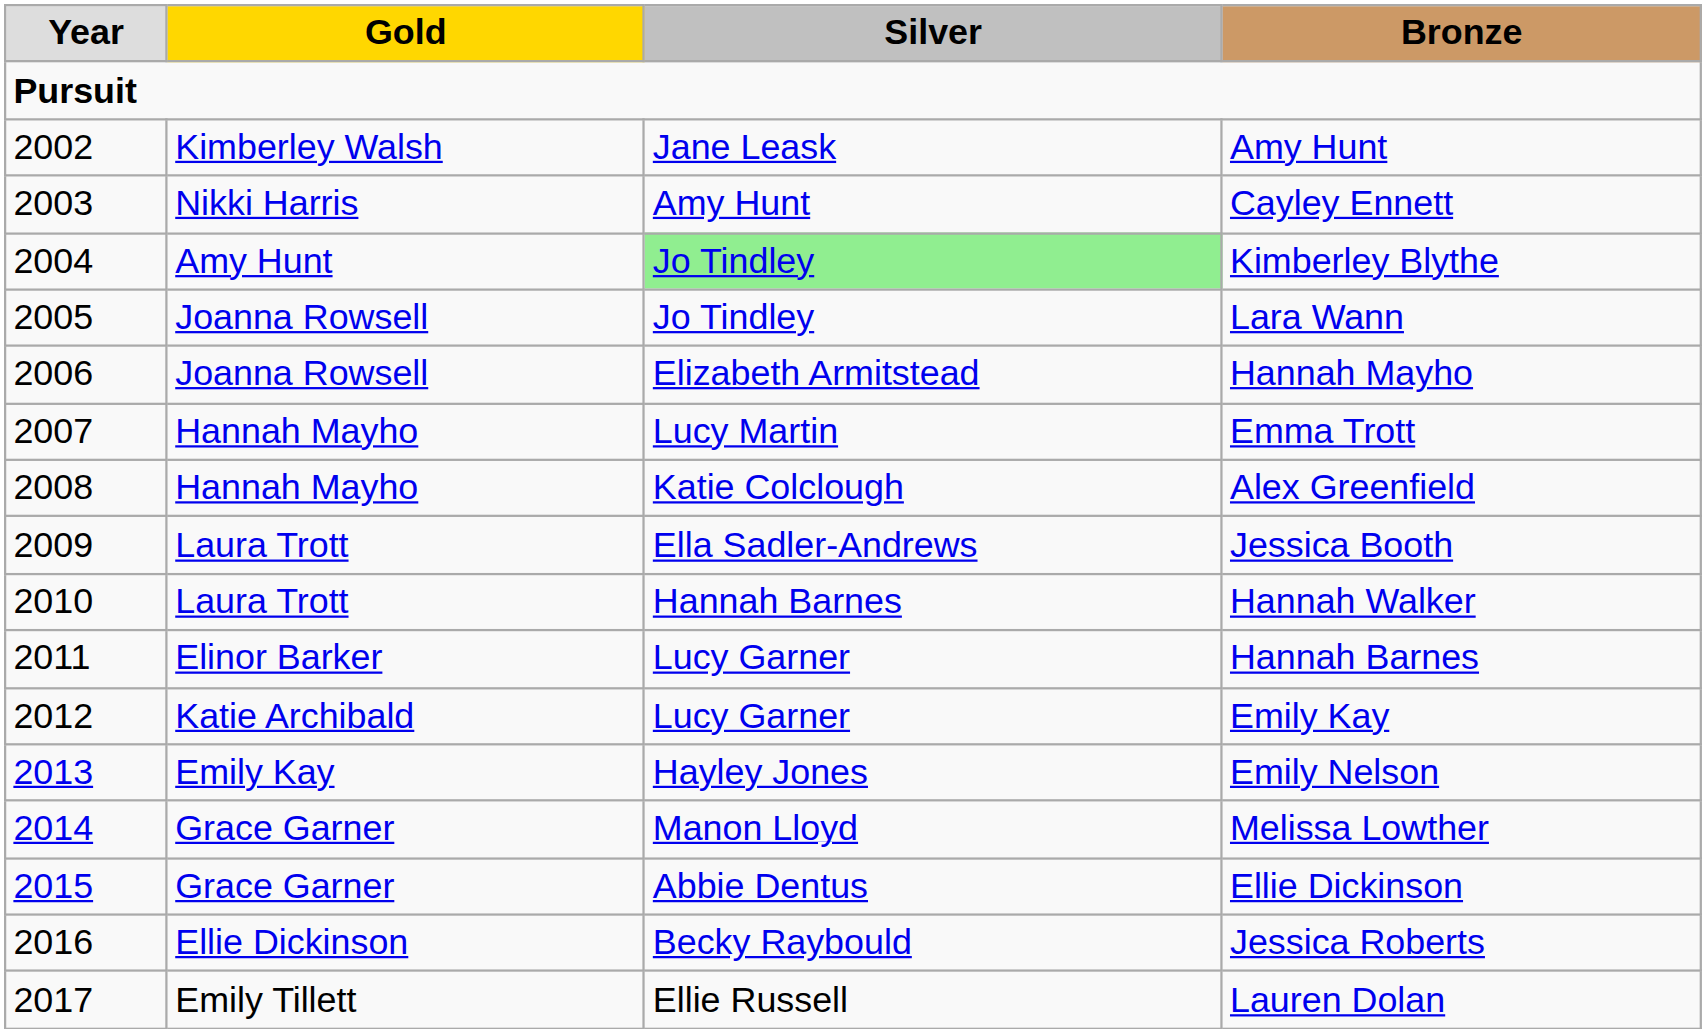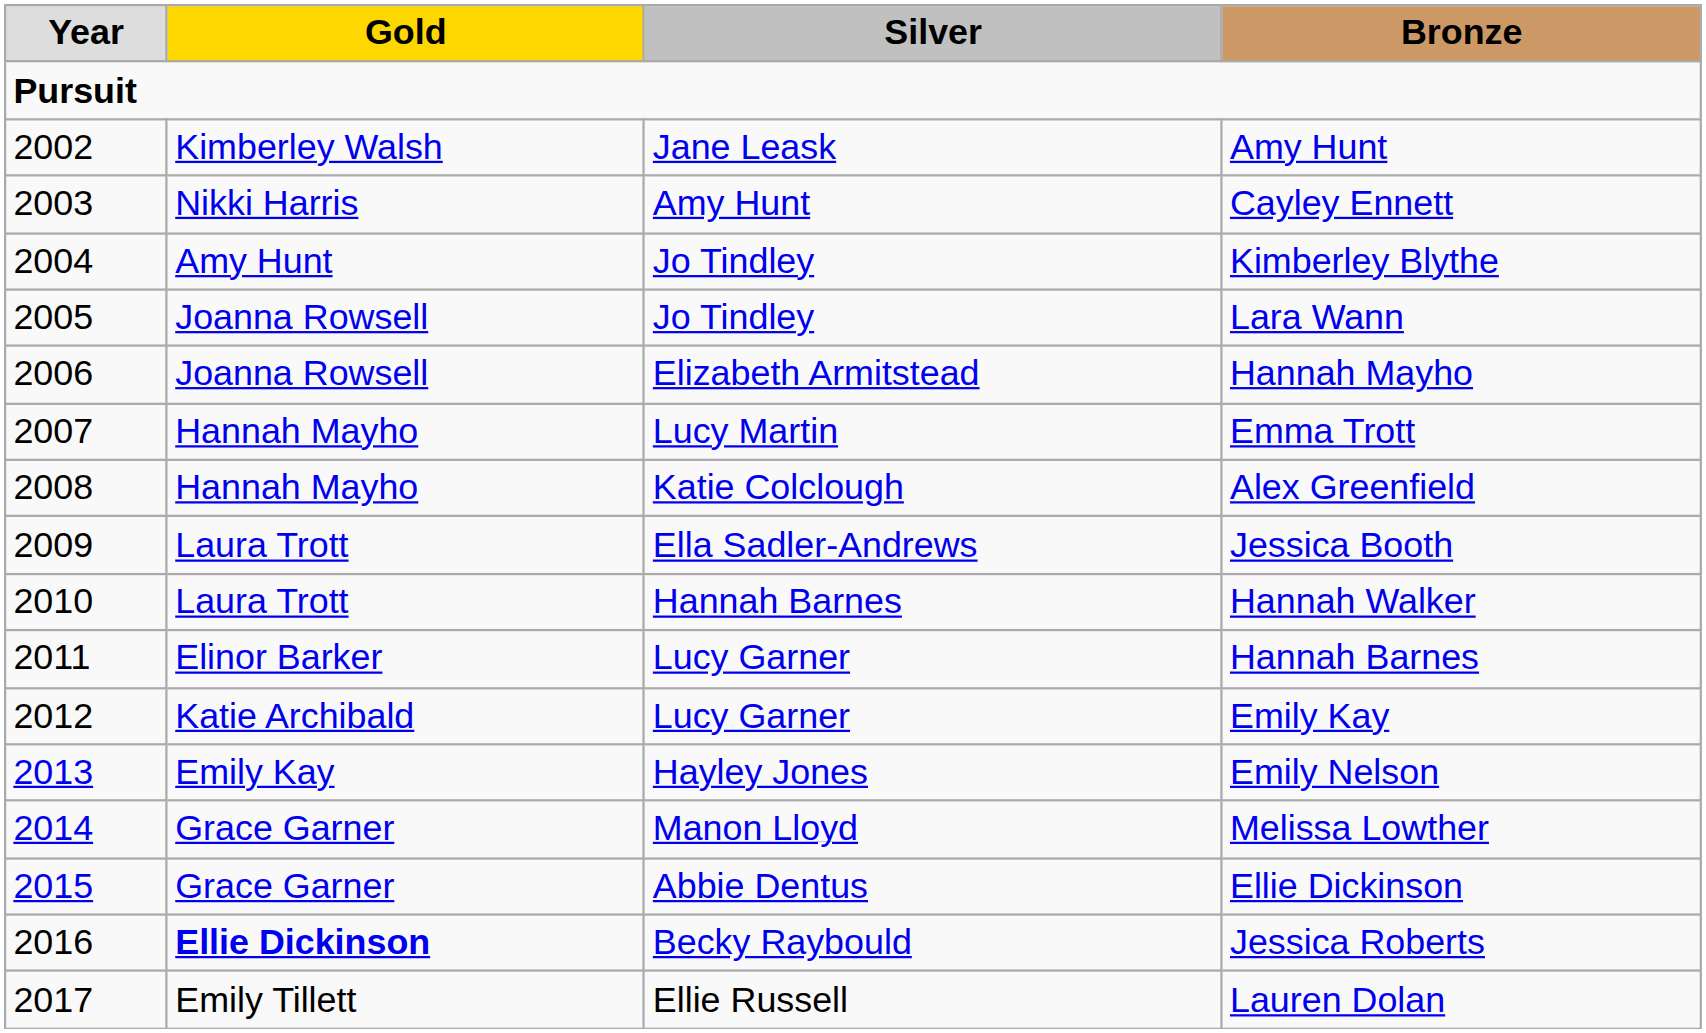(734, 260) lightgreen background -> (734, 260) no background
(292, 942) normal -> (303, 942) bold
